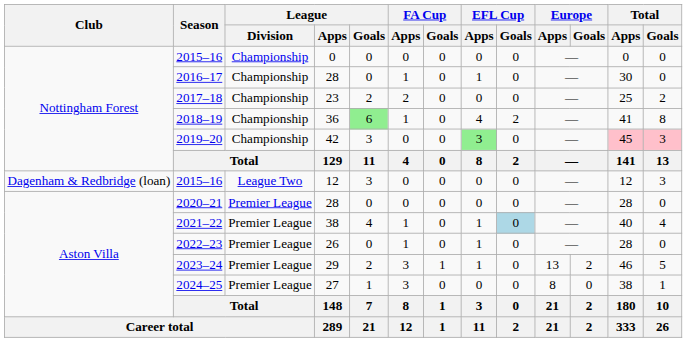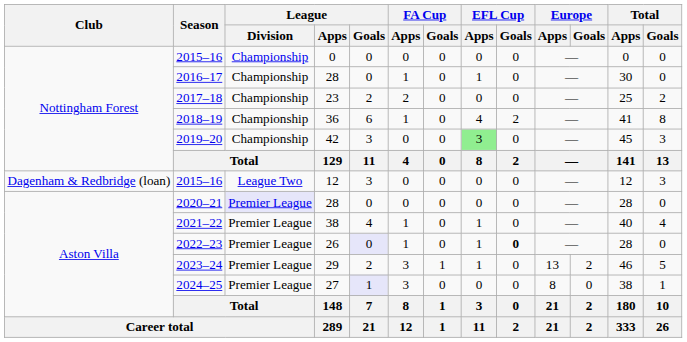(369, 118) lightgreen background -> (369, 118) no background
(626, 139) pink background -> (626, 139) no background
(662, 139) pink background -> (662, 139) no background
(270, 202) no background -> (270, 202) lavender background
(516, 222) lightblue background -> (516, 222) no background
(369, 243) no background -> (369, 243) lavender background
(516, 243) normal -> (516, 243) bold
(369, 285) no background -> (369, 285) lavender background
